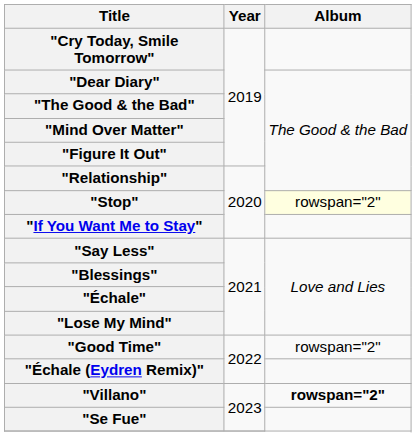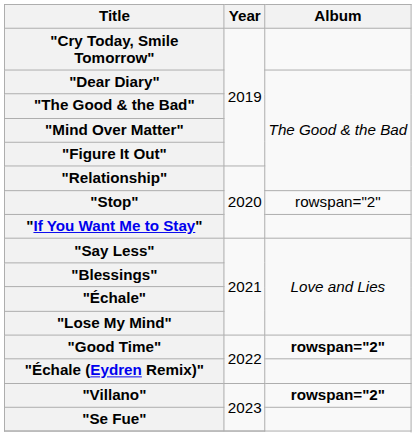(338, 202) lightyellow background -> (338, 202) no background
(338, 347) normal -> (338, 347) bold
